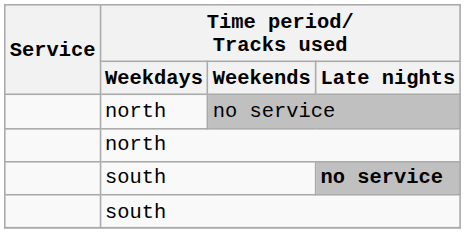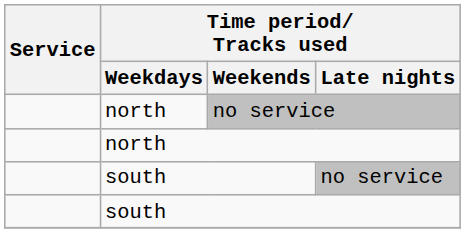(382, 178) bold -> (382, 178) normal
